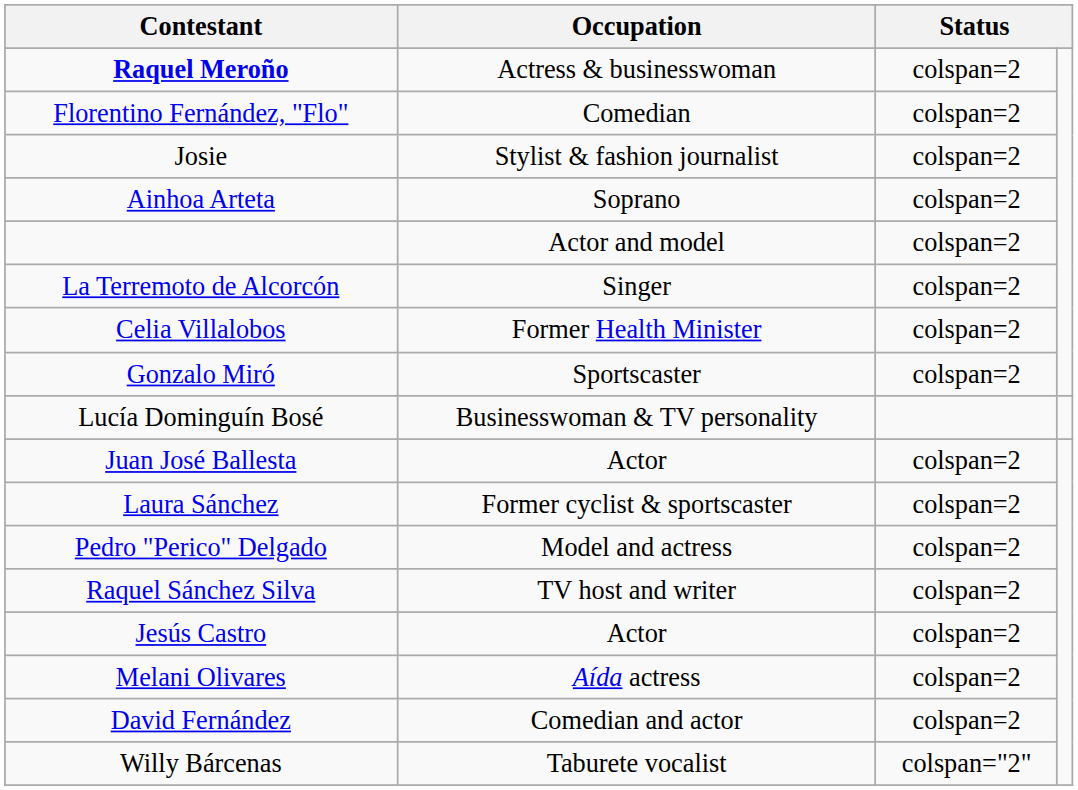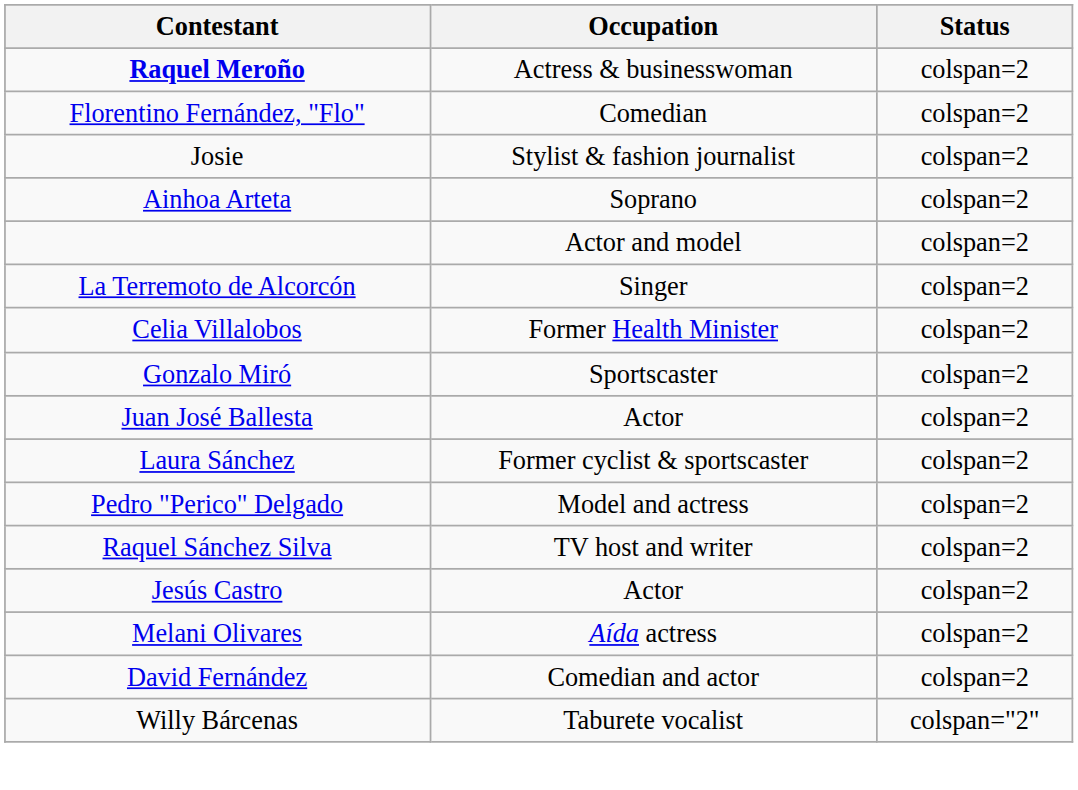- row: (201, 416)
